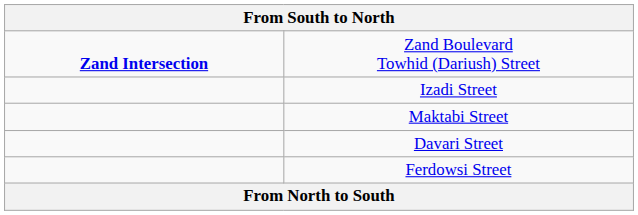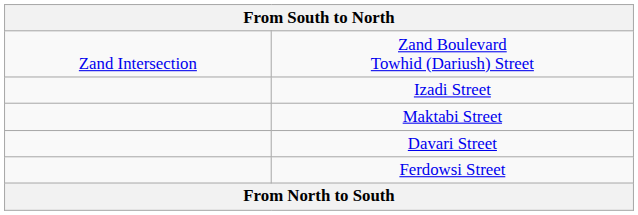(144, 63) bold -> (138, 63) normal
